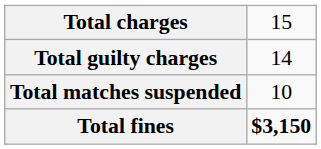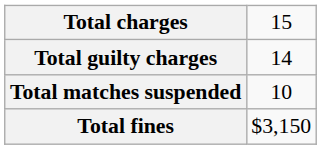(281, 126) bold -> (281, 126) normal
